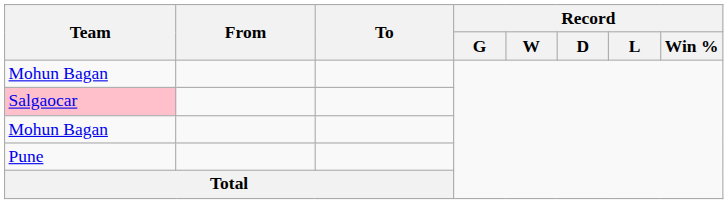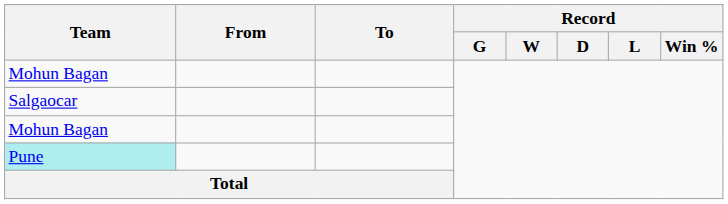(43, 101) pink background -> (43, 101) no background
(26, 156) no background -> (26, 156) paleturquoise background
